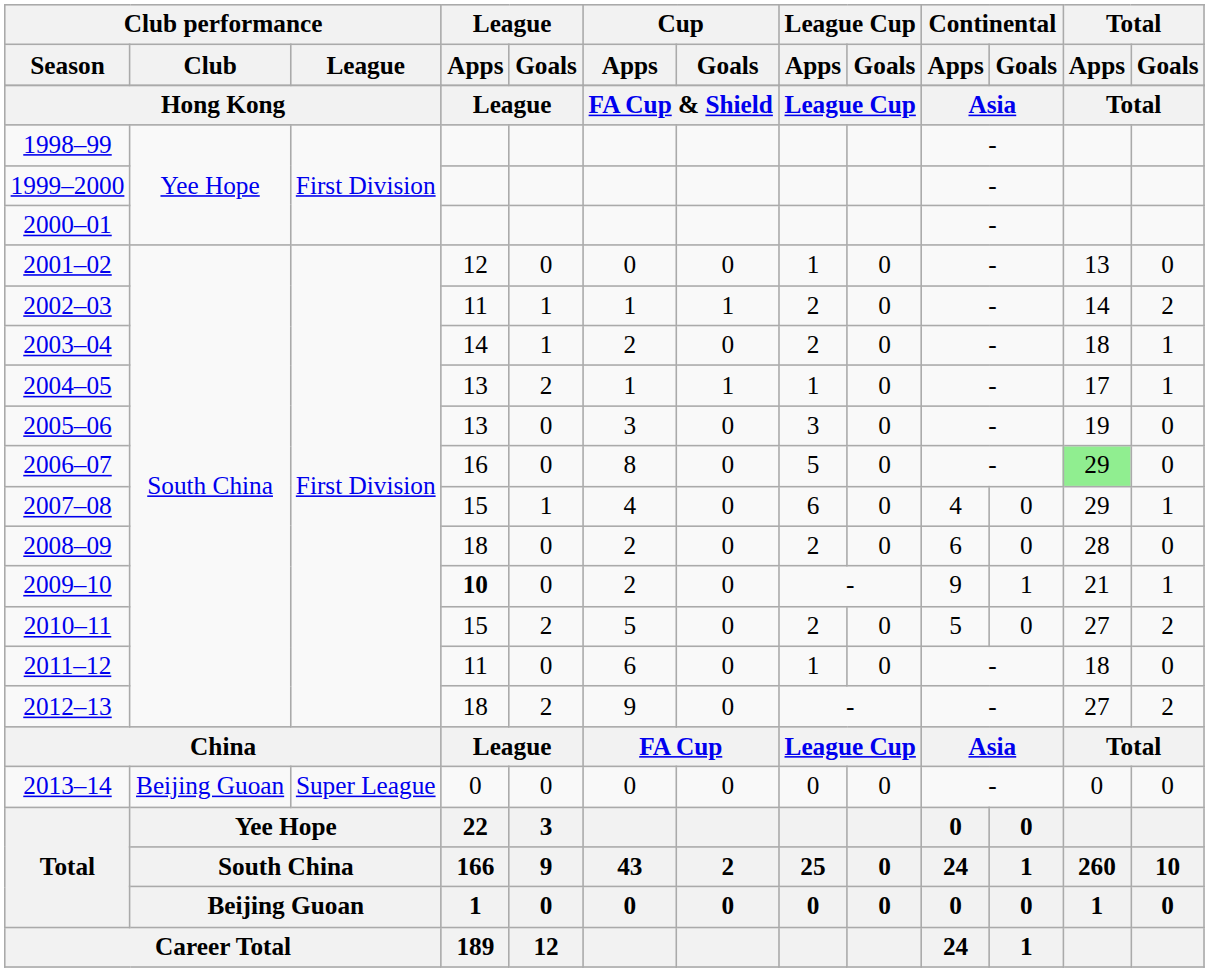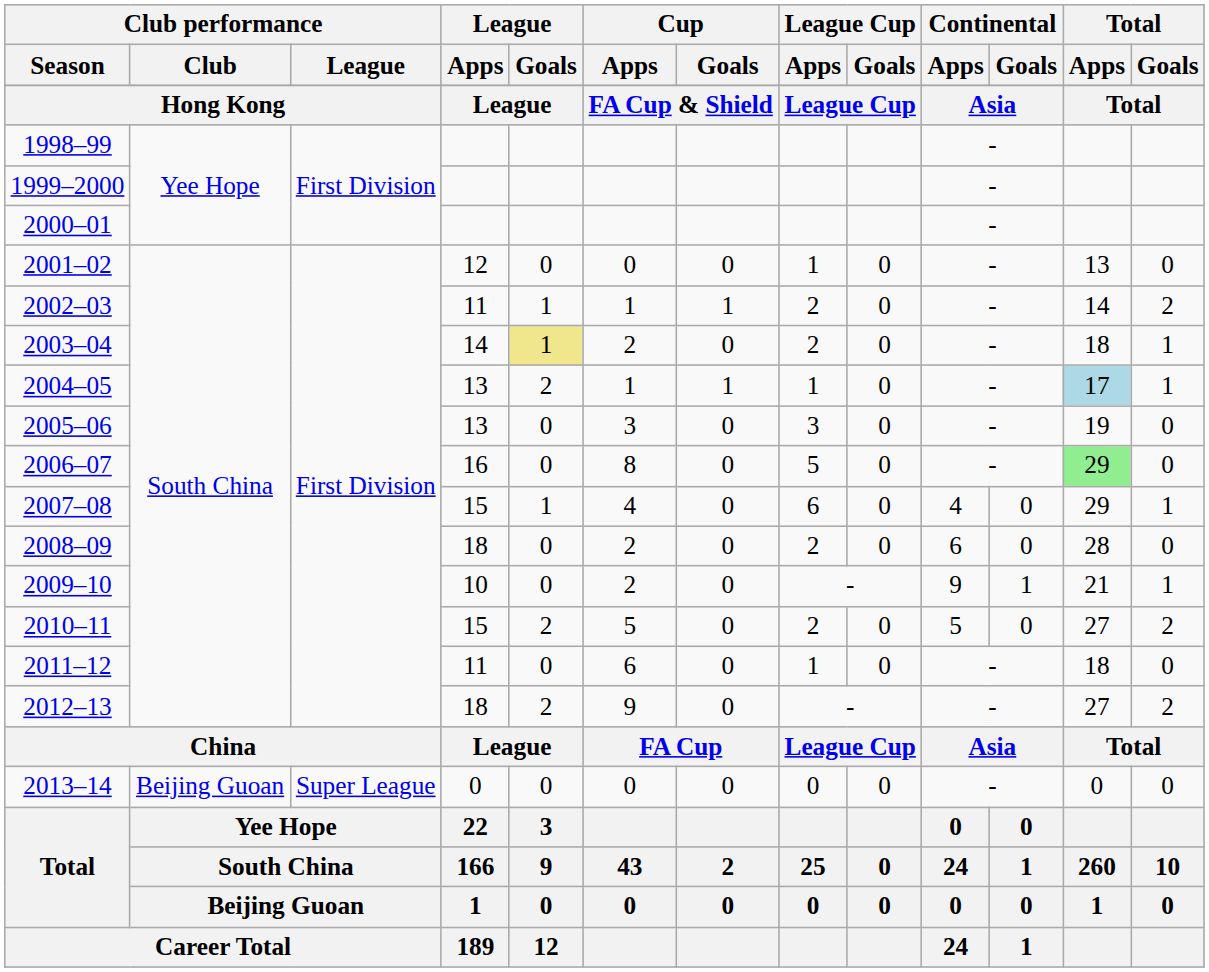(546, 345) no background -> (546, 345) khaki background
(1097, 385) no background -> (1097, 385) lightblue background
(475, 585) bold -> (475, 585) normal
